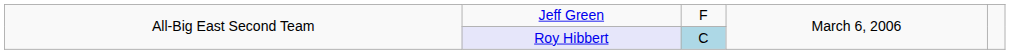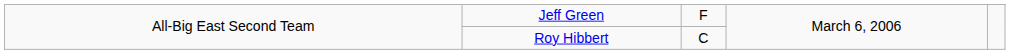(571, 37) lavender background -> (571, 37) no background
(703, 37) lightblue background -> (703, 37) no background
